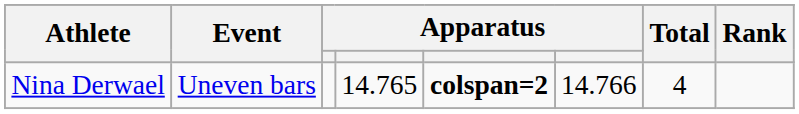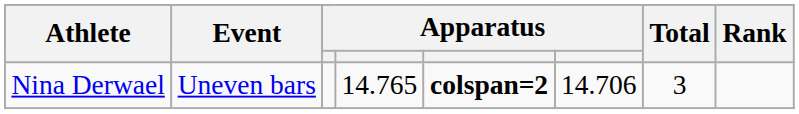(599, 85) 14.766 -> (599, 85) 14.706
(680, 85) 4 -> (680, 85) 3
